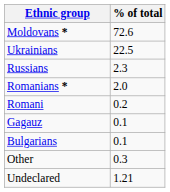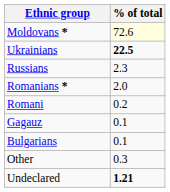(123, 31) no background -> (123, 31) lightyellow background
(123, 50) normal -> (123, 50) bold
(123, 178) normal -> (123, 178) bold
